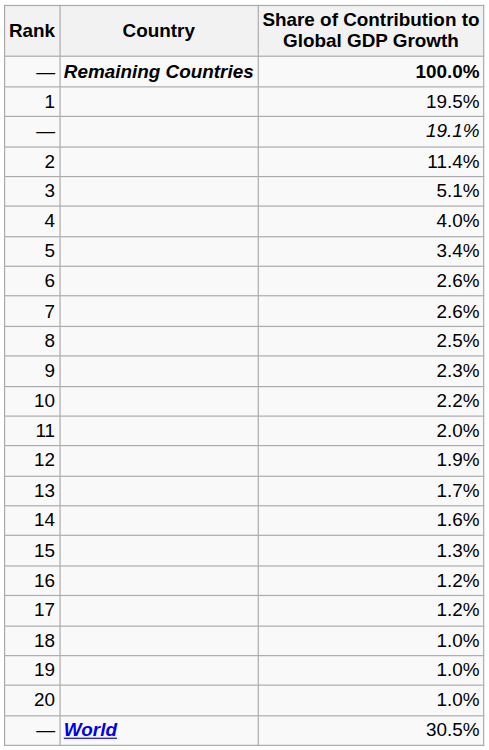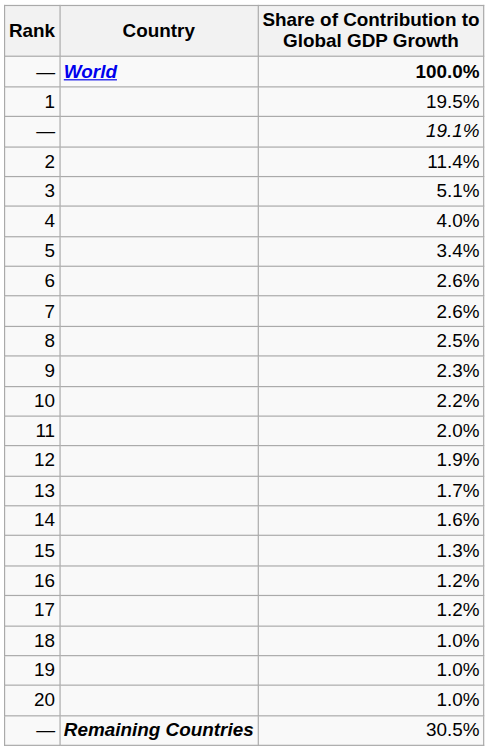(159, 71) Remaining Countries -> (90, 71) World
(90, 730) World -> (159, 730) Remaining Countries
